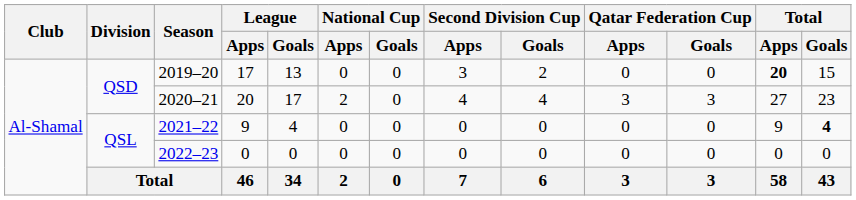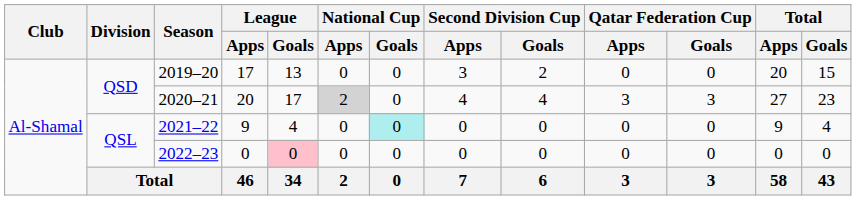(779, 72) bold -> (779, 72) normal
(343, 99) no background -> (343, 99) lightgrey background
(397, 126) no background -> (397, 126) paleturquoise background
(826, 126) bold -> (826, 126) normal
(293, 153) no background -> (293, 153) pink background
